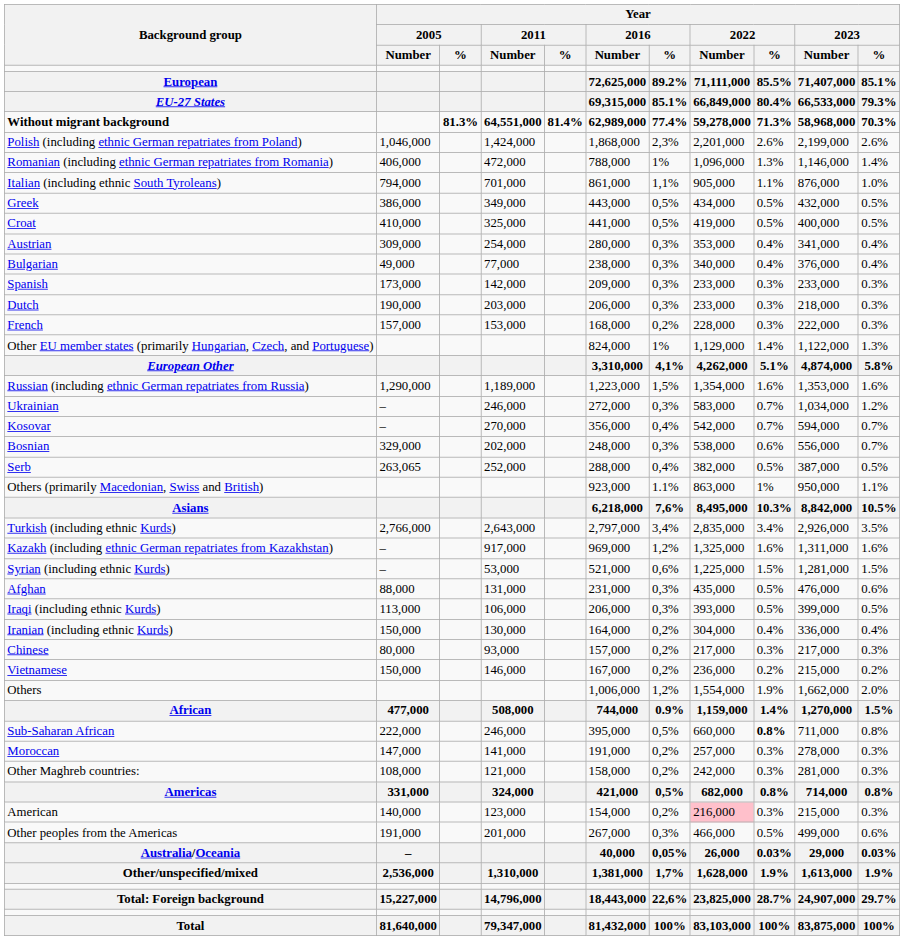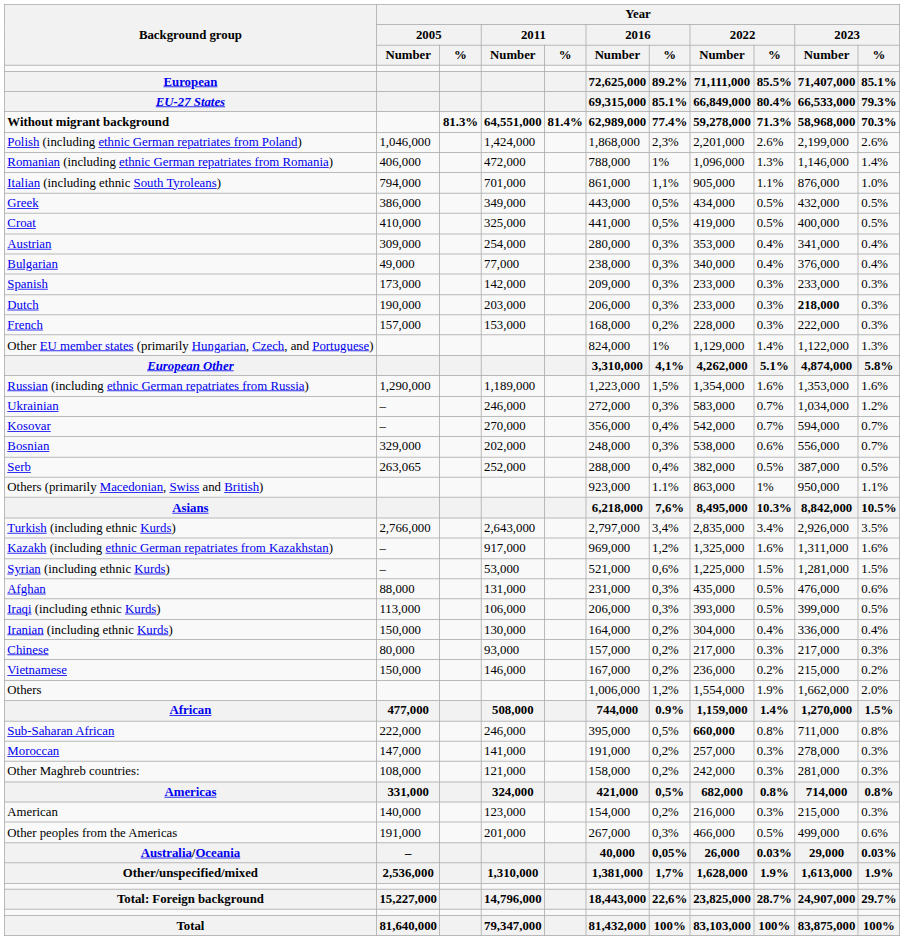(819, 304) normal -> (819, 304) bold
(714, 731) normal -> (714, 731) bold
(771, 731) bold -> (770, 731) normal
(714, 812) pink background -> (714, 812) no background
